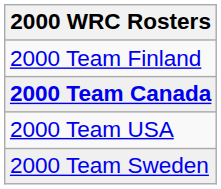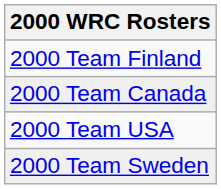(111, 93) bold -> (108, 93) normal
